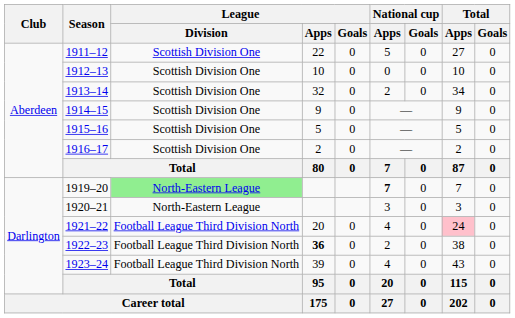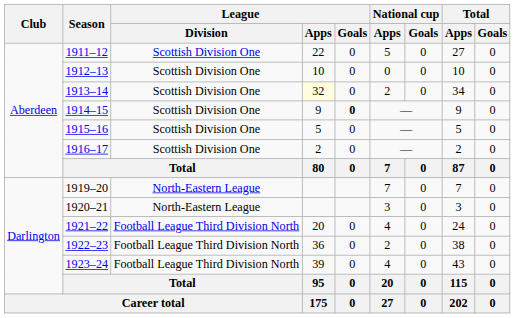(318, 91) no background -> (318, 91) lightyellow background
(352, 110) normal -> (352, 110) bold
(206, 187) lightgreen background -> (206, 187) no background
(387, 187) bold -> (387, 187) normal
(458, 226) pink background -> (458, 226) no background
(318, 245) bold -> (318, 245) normal
